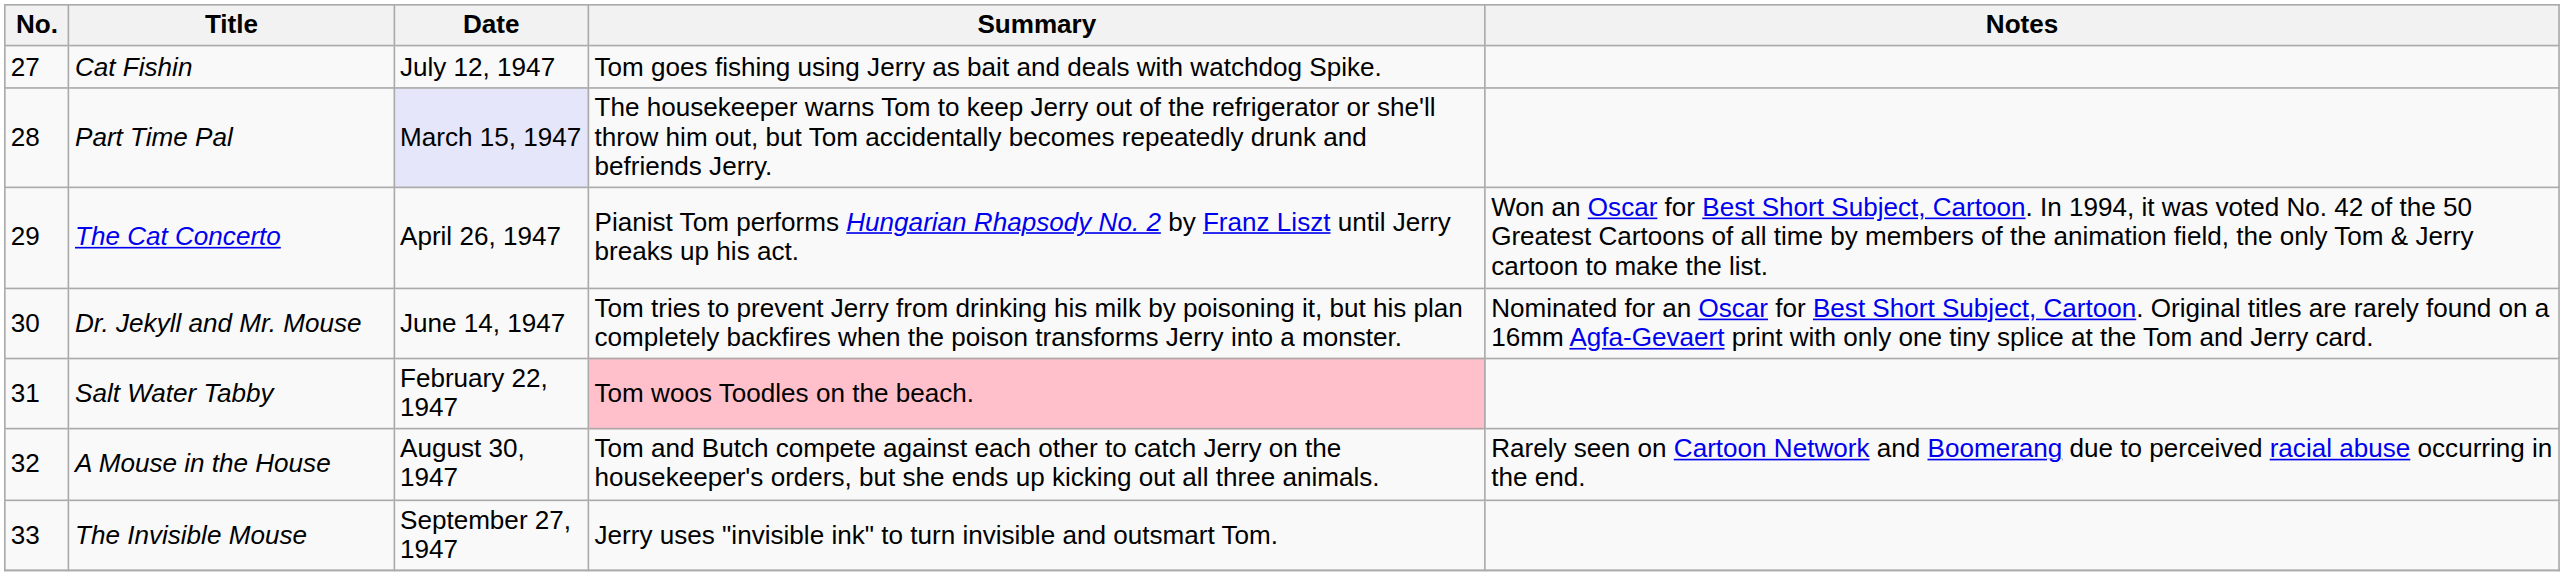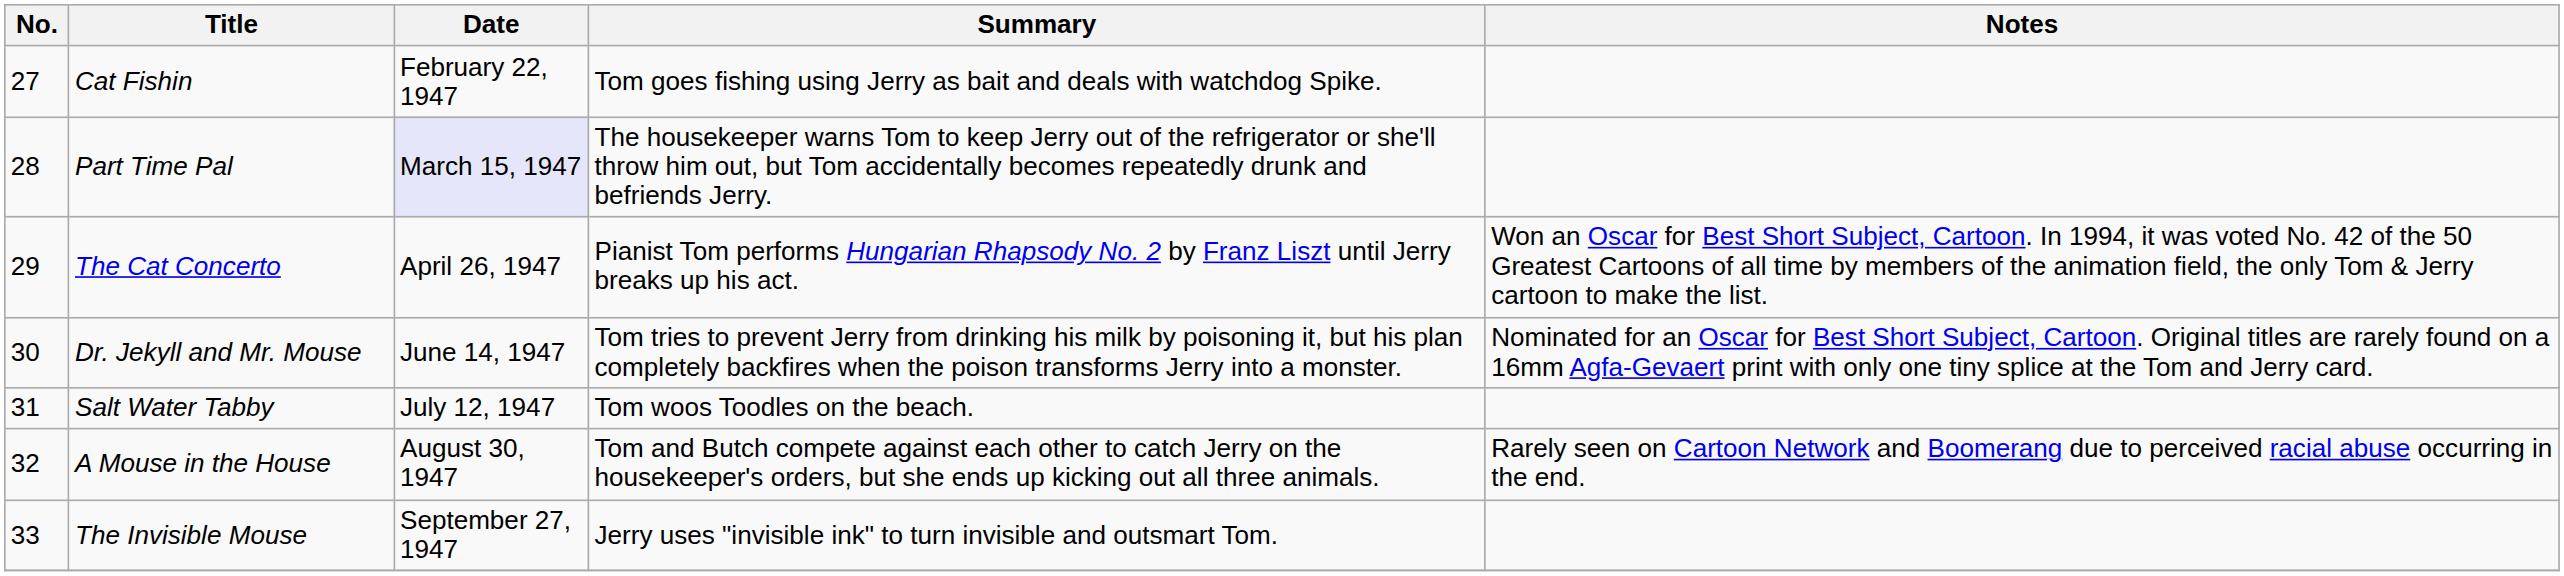(478, 66) July 12, 1947 -> (474, 81) February 22, 1947
(474, 393) February 22, 1947 -> (478, 408) July 12, 1947
(784, 393) pink background -> (784, 408) no background
